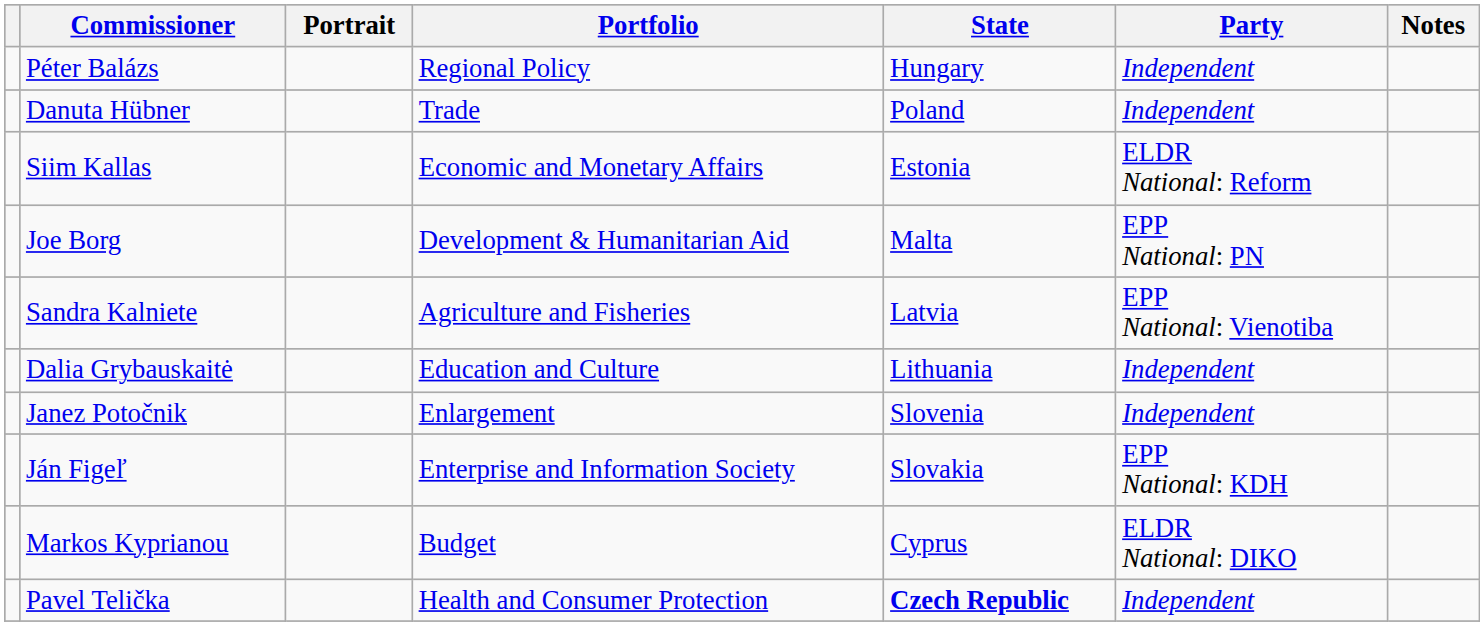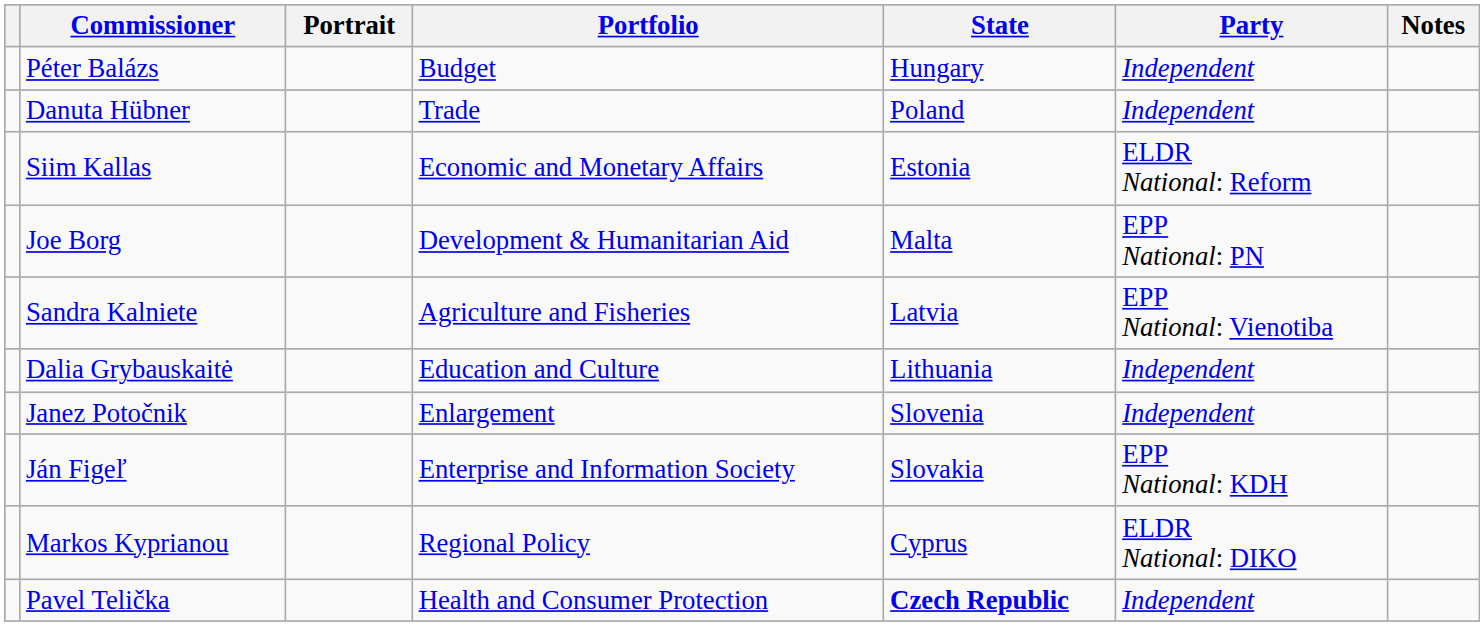(504, 68) Regional Policy -> (457, 68) Budget
(457, 542) Budget -> (504, 542) Regional Policy
